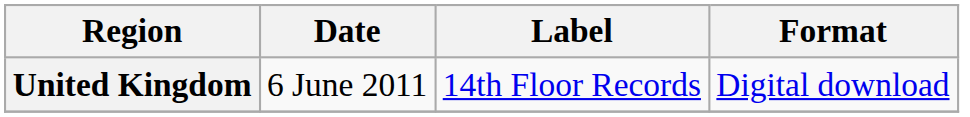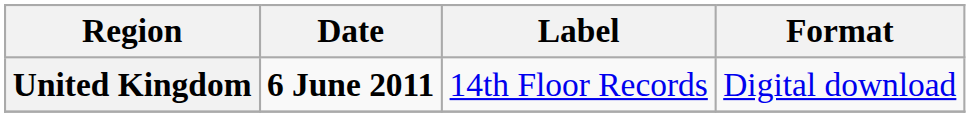(347, 84) normal -> (351, 84) bold
